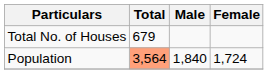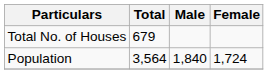(150, 58) lightsalmon background -> (150, 58) no background
